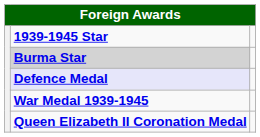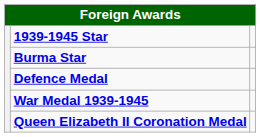(50, 57) lightgrey background -> (50, 57) no background
(61, 79) lavender background -> (61, 79) no background
